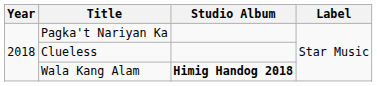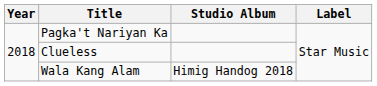(233, 71) bold -> (233, 71) normal
